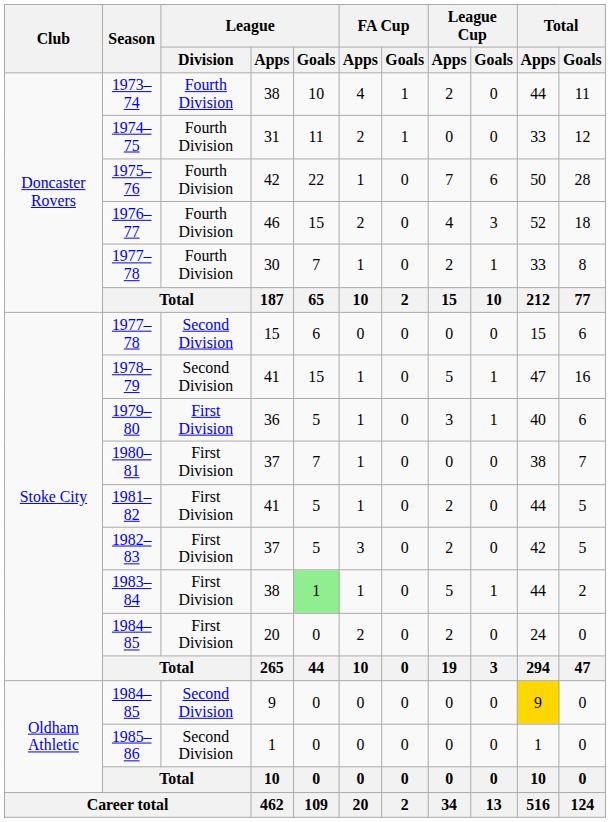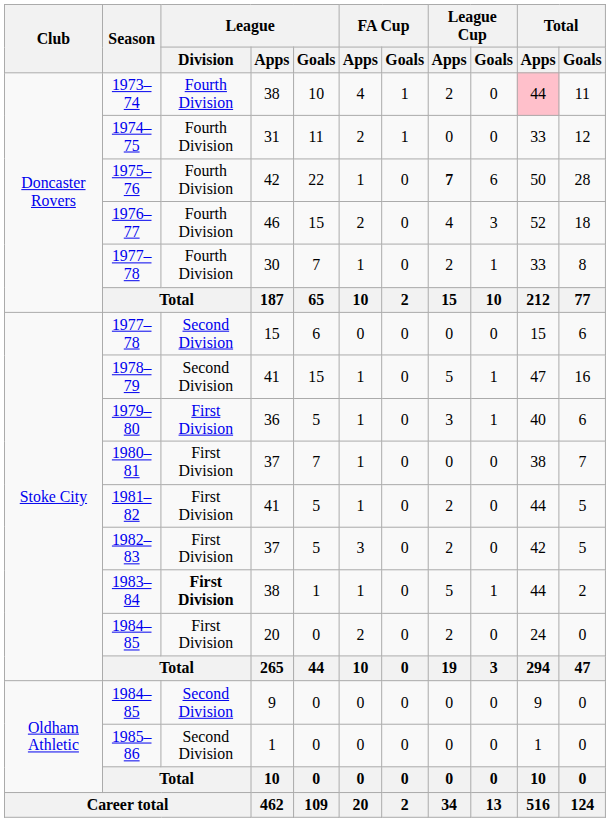(538, 94) no background -> (538, 94) pink background
(449, 179) normal -> (449, 179) bold
(206, 591) normal -> (206, 591) bold
(316, 591) lightgreen background -> (316, 591) no background
(538, 702) gold background -> (538, 702) no background
